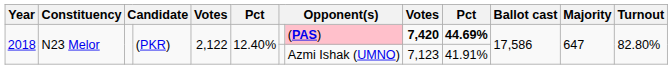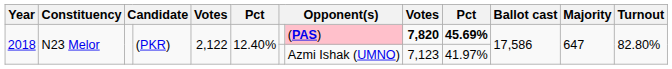(423, 34) 7,420 -> (423, 34) 7,820
(466, 34) 44.69% -> (466, 34) 45.69%
(466, 54) 41.91% -> (466, 54) 41.97%
